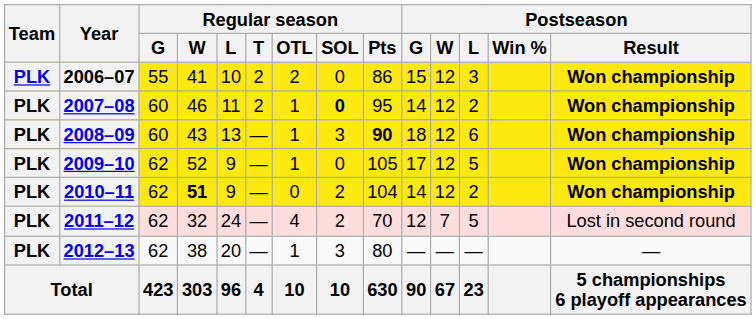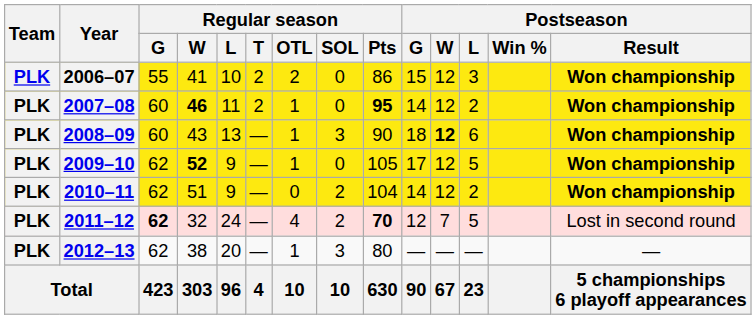(197, 106) normal -> (197, 106) bold
(340, 106) bold -> (340, 106) normal
(382, 106) normal -> (382, 106) bold
(382, 135) bold -> (382, 135) normal
(445, 135) normal -> (445, 135) bold
(197, 164) normal -> (197, 164) bold
(197, 192) bold -> (197, 192) normal
(158, 221) normal -> (158, 221) bold
(382, 221) normal -> (382, 221) bold
